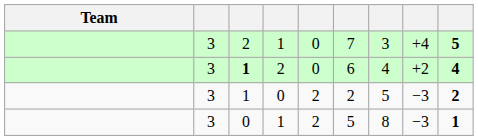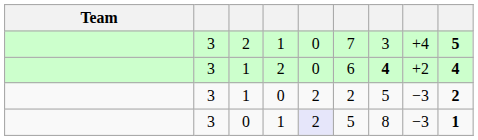(246, 70) bold -> (246, 70) normal
(386, 70) normal -> (386, 70) bold
(316, 122) no background -> (316, 122) lavender background
